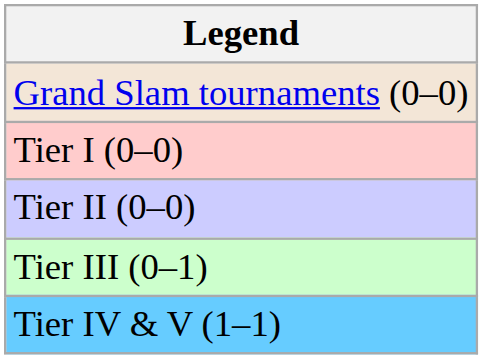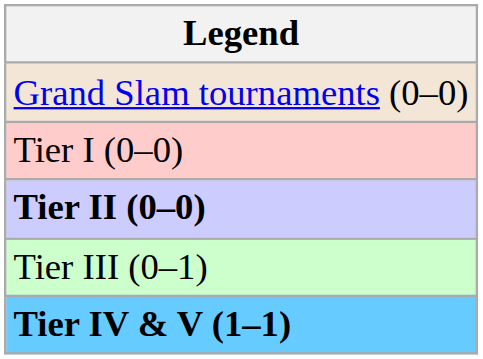(105, 207) normal -> (110, 207) bold
(147, 324) normal -> (152, 324) bold
